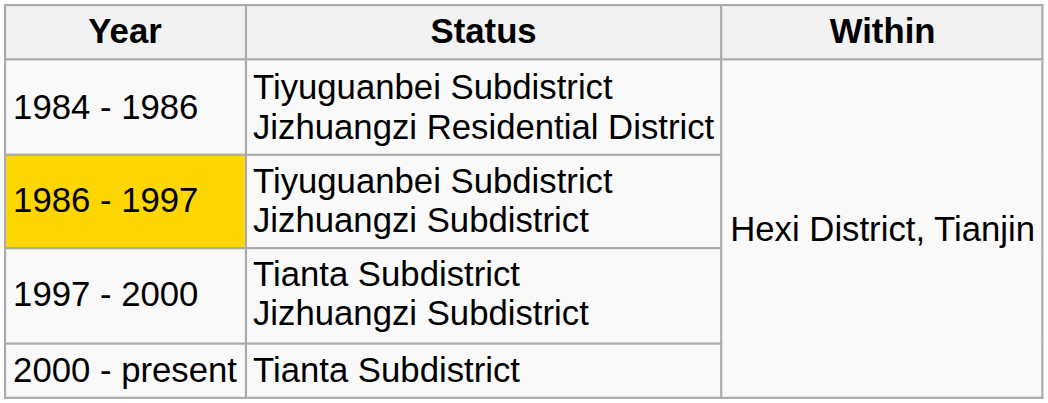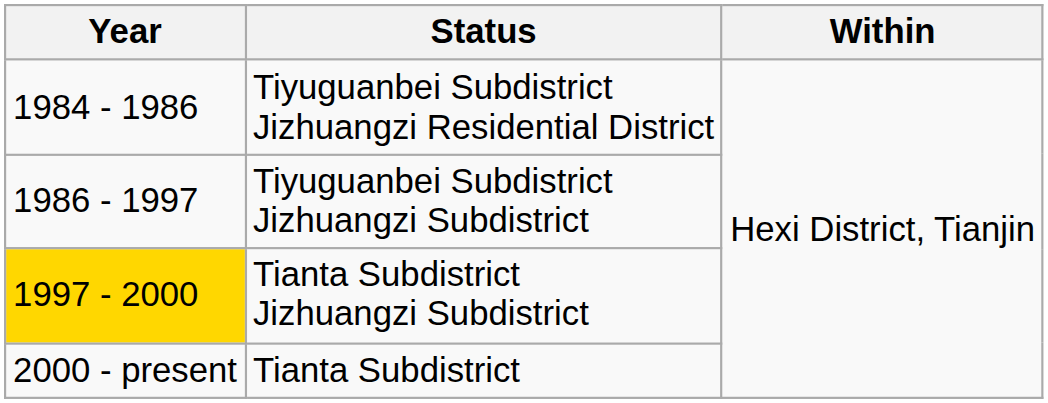(106, 200) gold background -> (106, 200) no background
(106, 294) no background -> (106, 294) gold background
